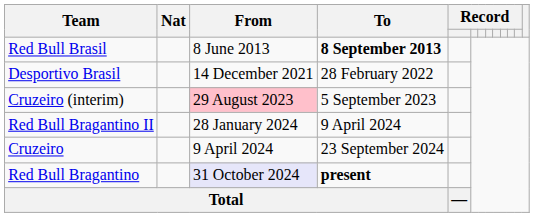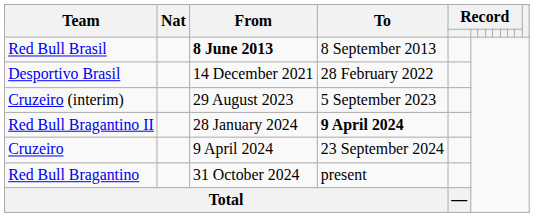(231, 49) normal -> (233, 49) bold
(381, 49) bold -> (378, 49) normal
(243, 99) pink background -> (243, 99) no background
(361, 124) normal -> (362, 124) bold
(246, 175) lavender background -> (246, 175) no background
(346, 175) bold -> (344, 175) normal
